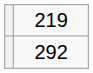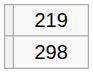(51, 52) 292 -> (51, 52) 298
